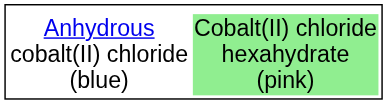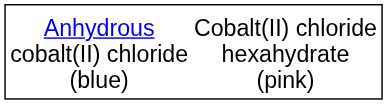(285, 54) lightgreen background -> (285, 54) no background
